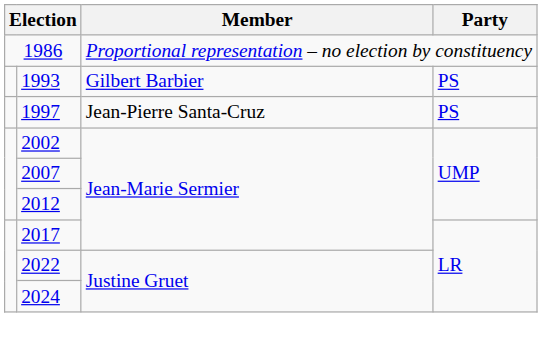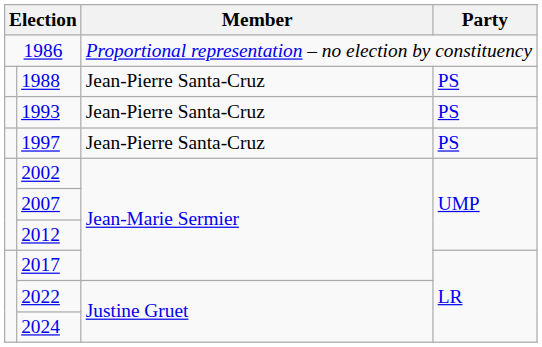+ row: (41, 81)
(145, 81) Gilbert Barbier -> (175, 111) Jean-Pierre Santa-Cruz
